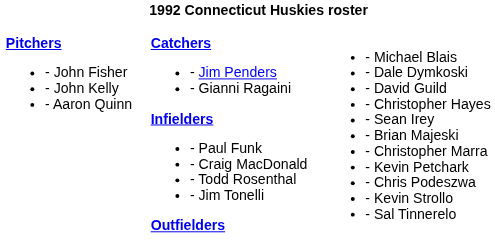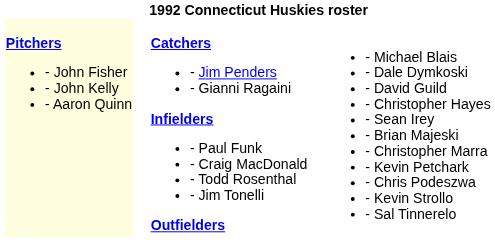(69, 74) no background -> (69, 74) lightyellow background
